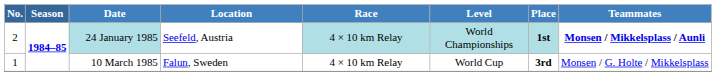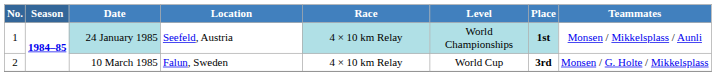(15, 38) 2 -> (15, 38) 1
(635, 38) bold -> (635, 38) normal
(15, 62) 1 -> (15, 62) 2
